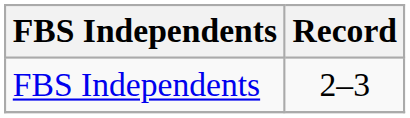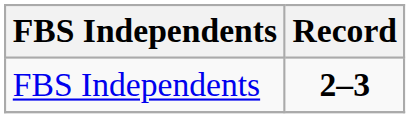(345, 84) normal -> (345, 84) bold
